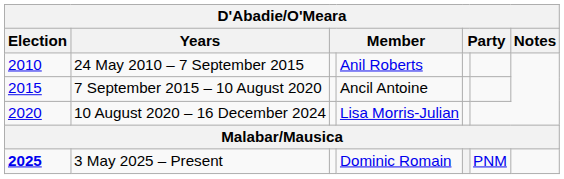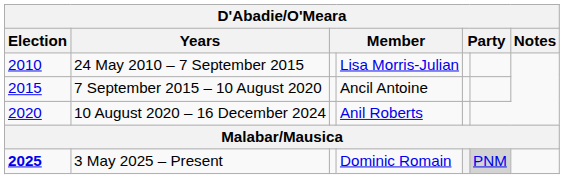(381, 64) Anil Roberts -> (400, 64) Lisa Morris-Julian
(400, 112) Lisa Morris-Julian -> (381, 112) Anil Roberts
(490, 161) no background -> (490, 161) lightgrey background
